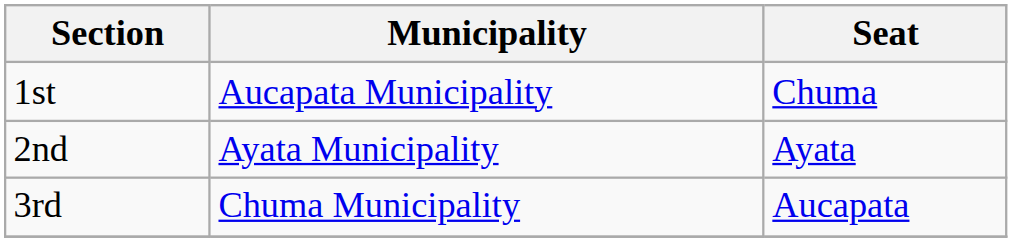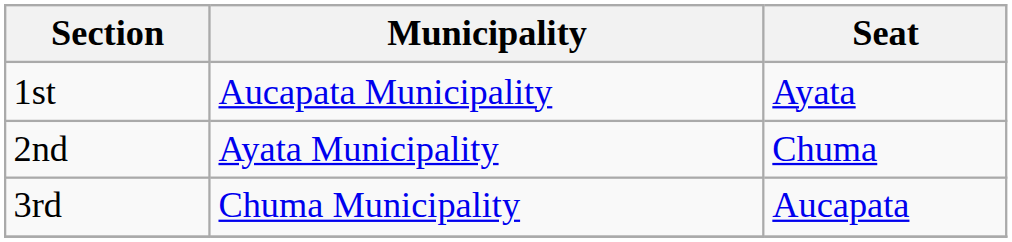(825, 90) Chuma -> (814, 90) Ayata
(814, 148) Ayata -> (825, 148) Chuma
